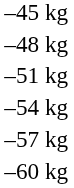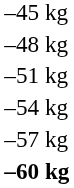(36, 171) normal -> (37, 171) bold
